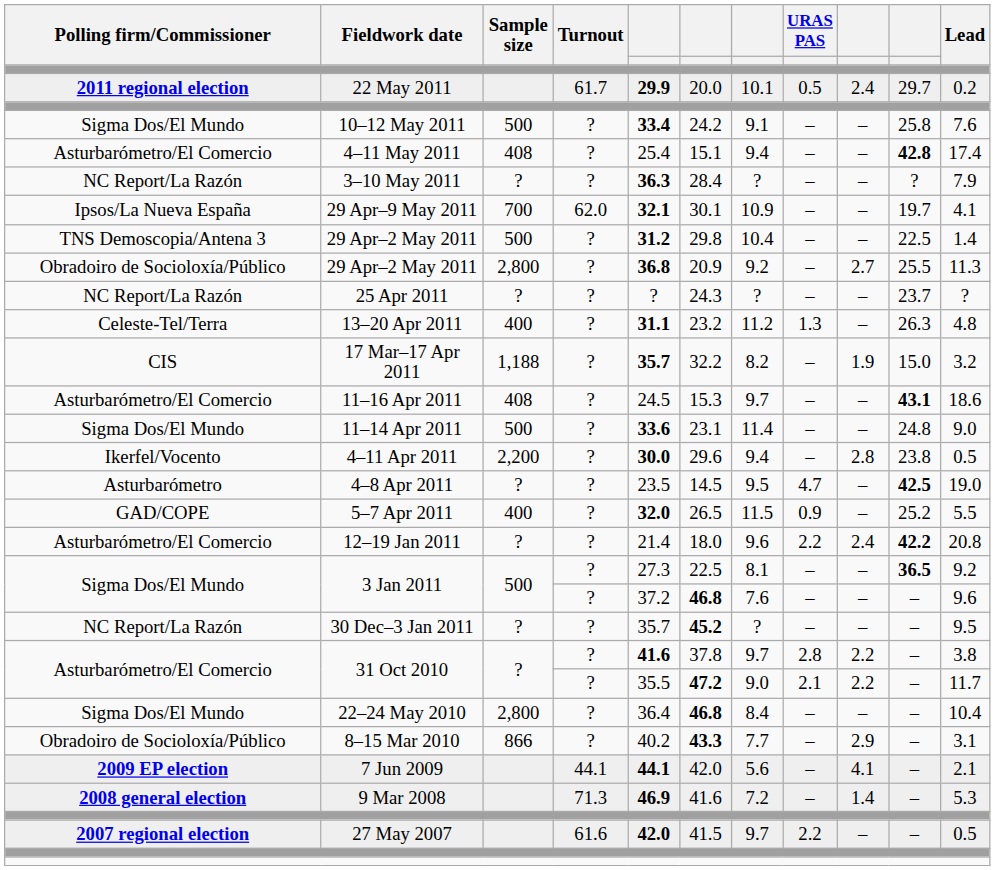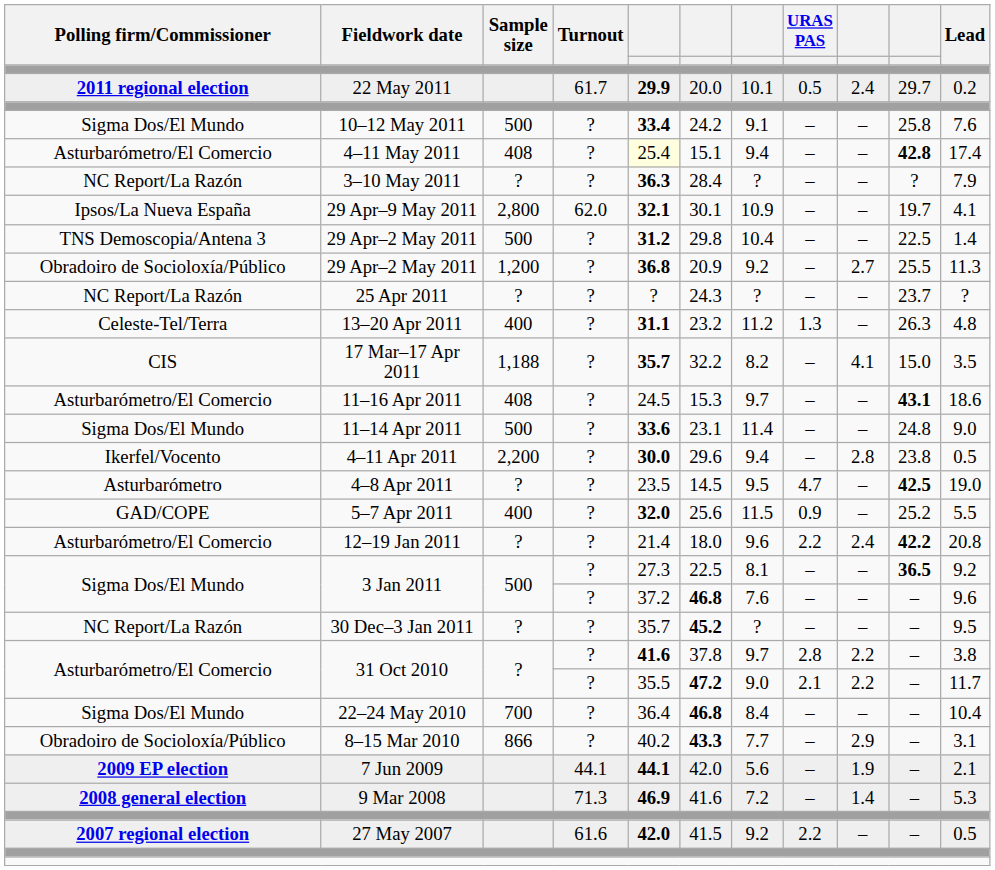(654, 153) no background -> (654, 153) lightyellow background
(518, 210) 700 -> (518, 210) 2,800
(518, 266) 2,800 -> (518, 266) 1,200
(863, 361) 1.9 -> (863, 361) 4.1
(965, 361) 3.2 -> (965, 361) 3.5
(705, 513) 26.5 -> (705, 513) 25.6
(518, 711) 2,800 -> (518, 711) 700
(863, 768) 4.1 -> (863, 768) 1.9
(757, 834) 9.7 -> (757, 834) 9.2
